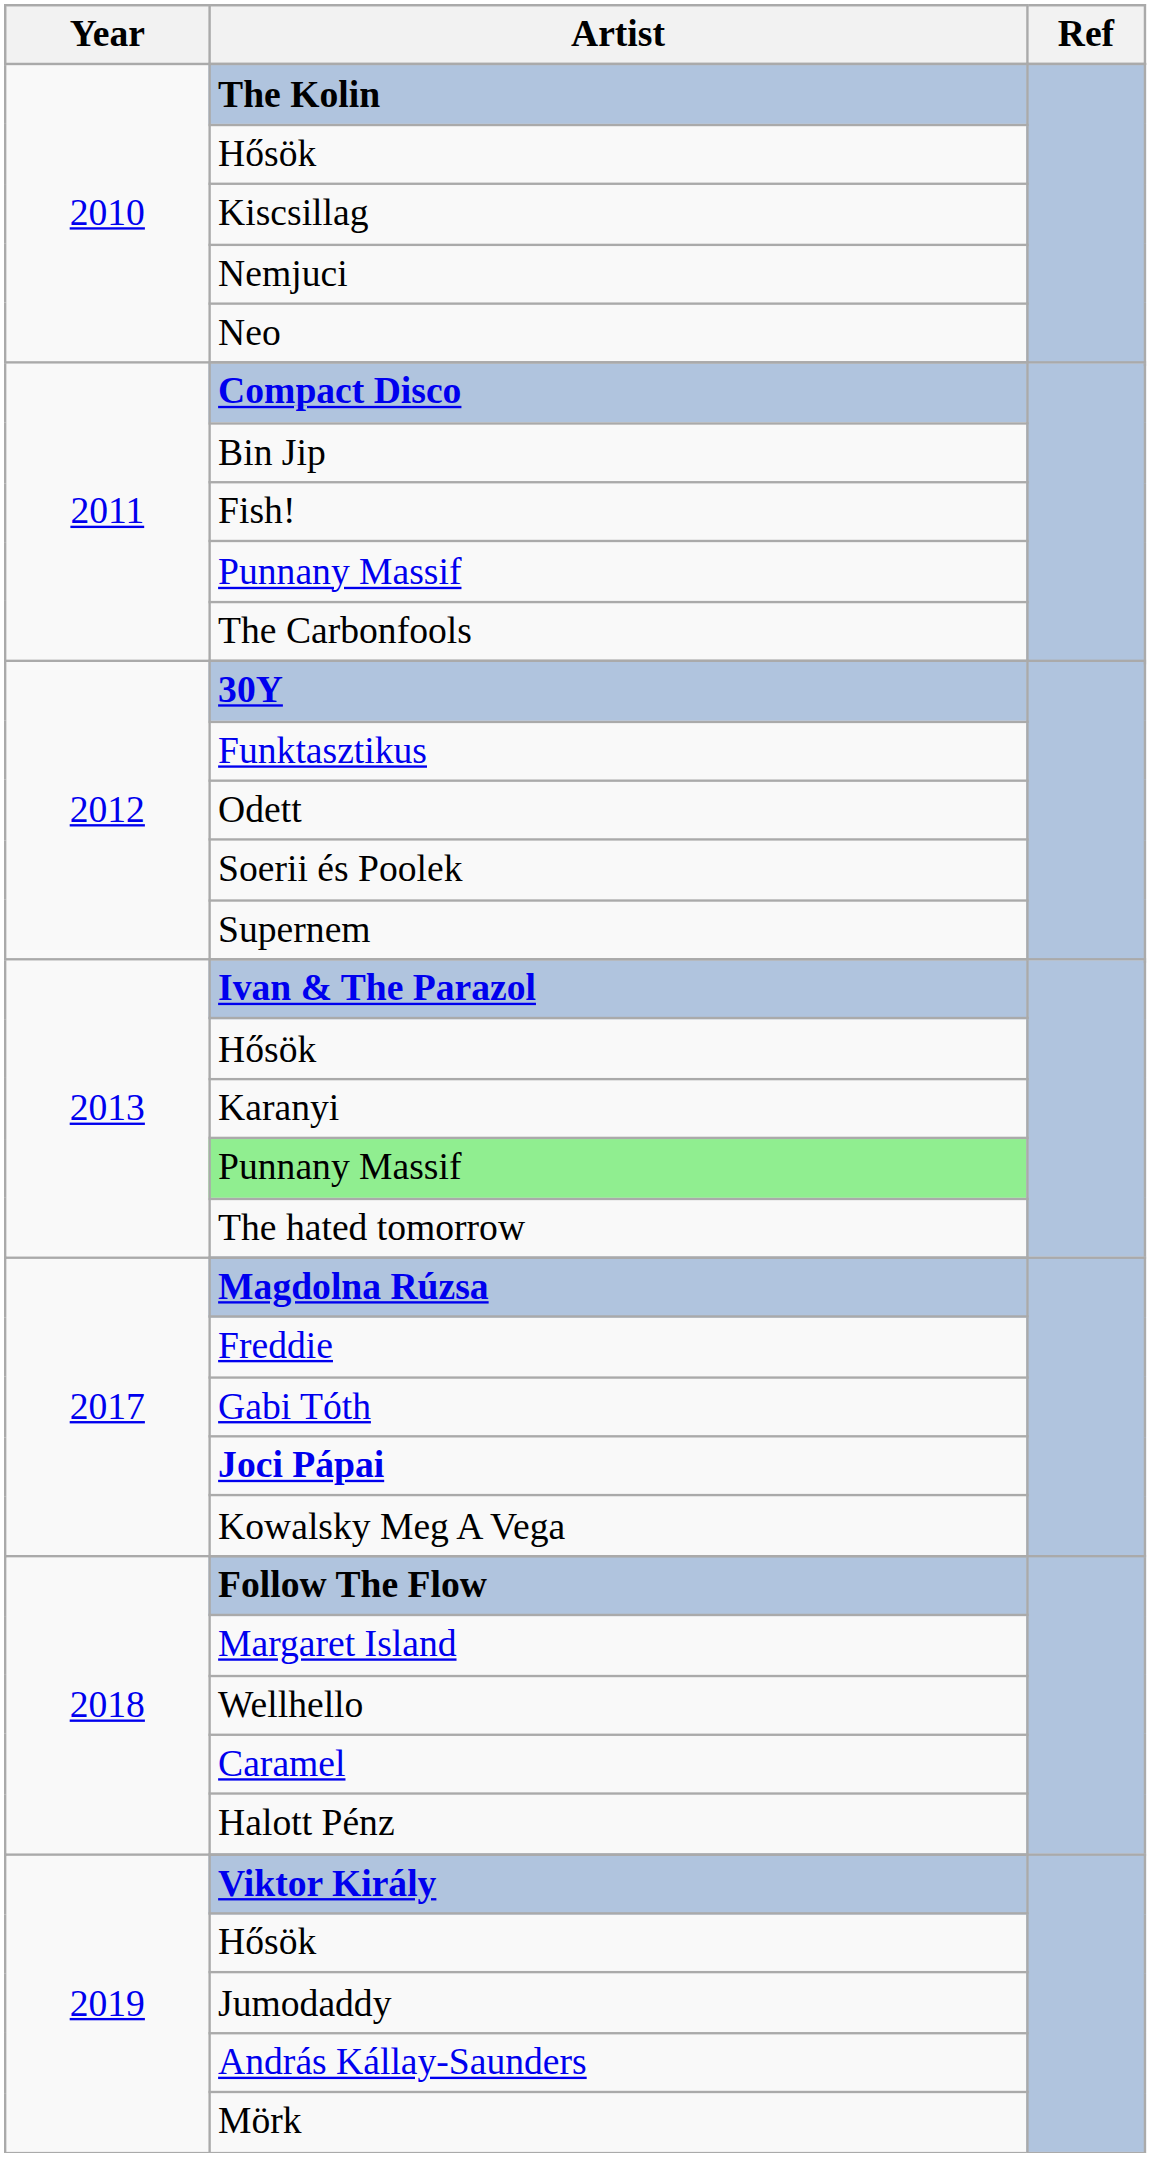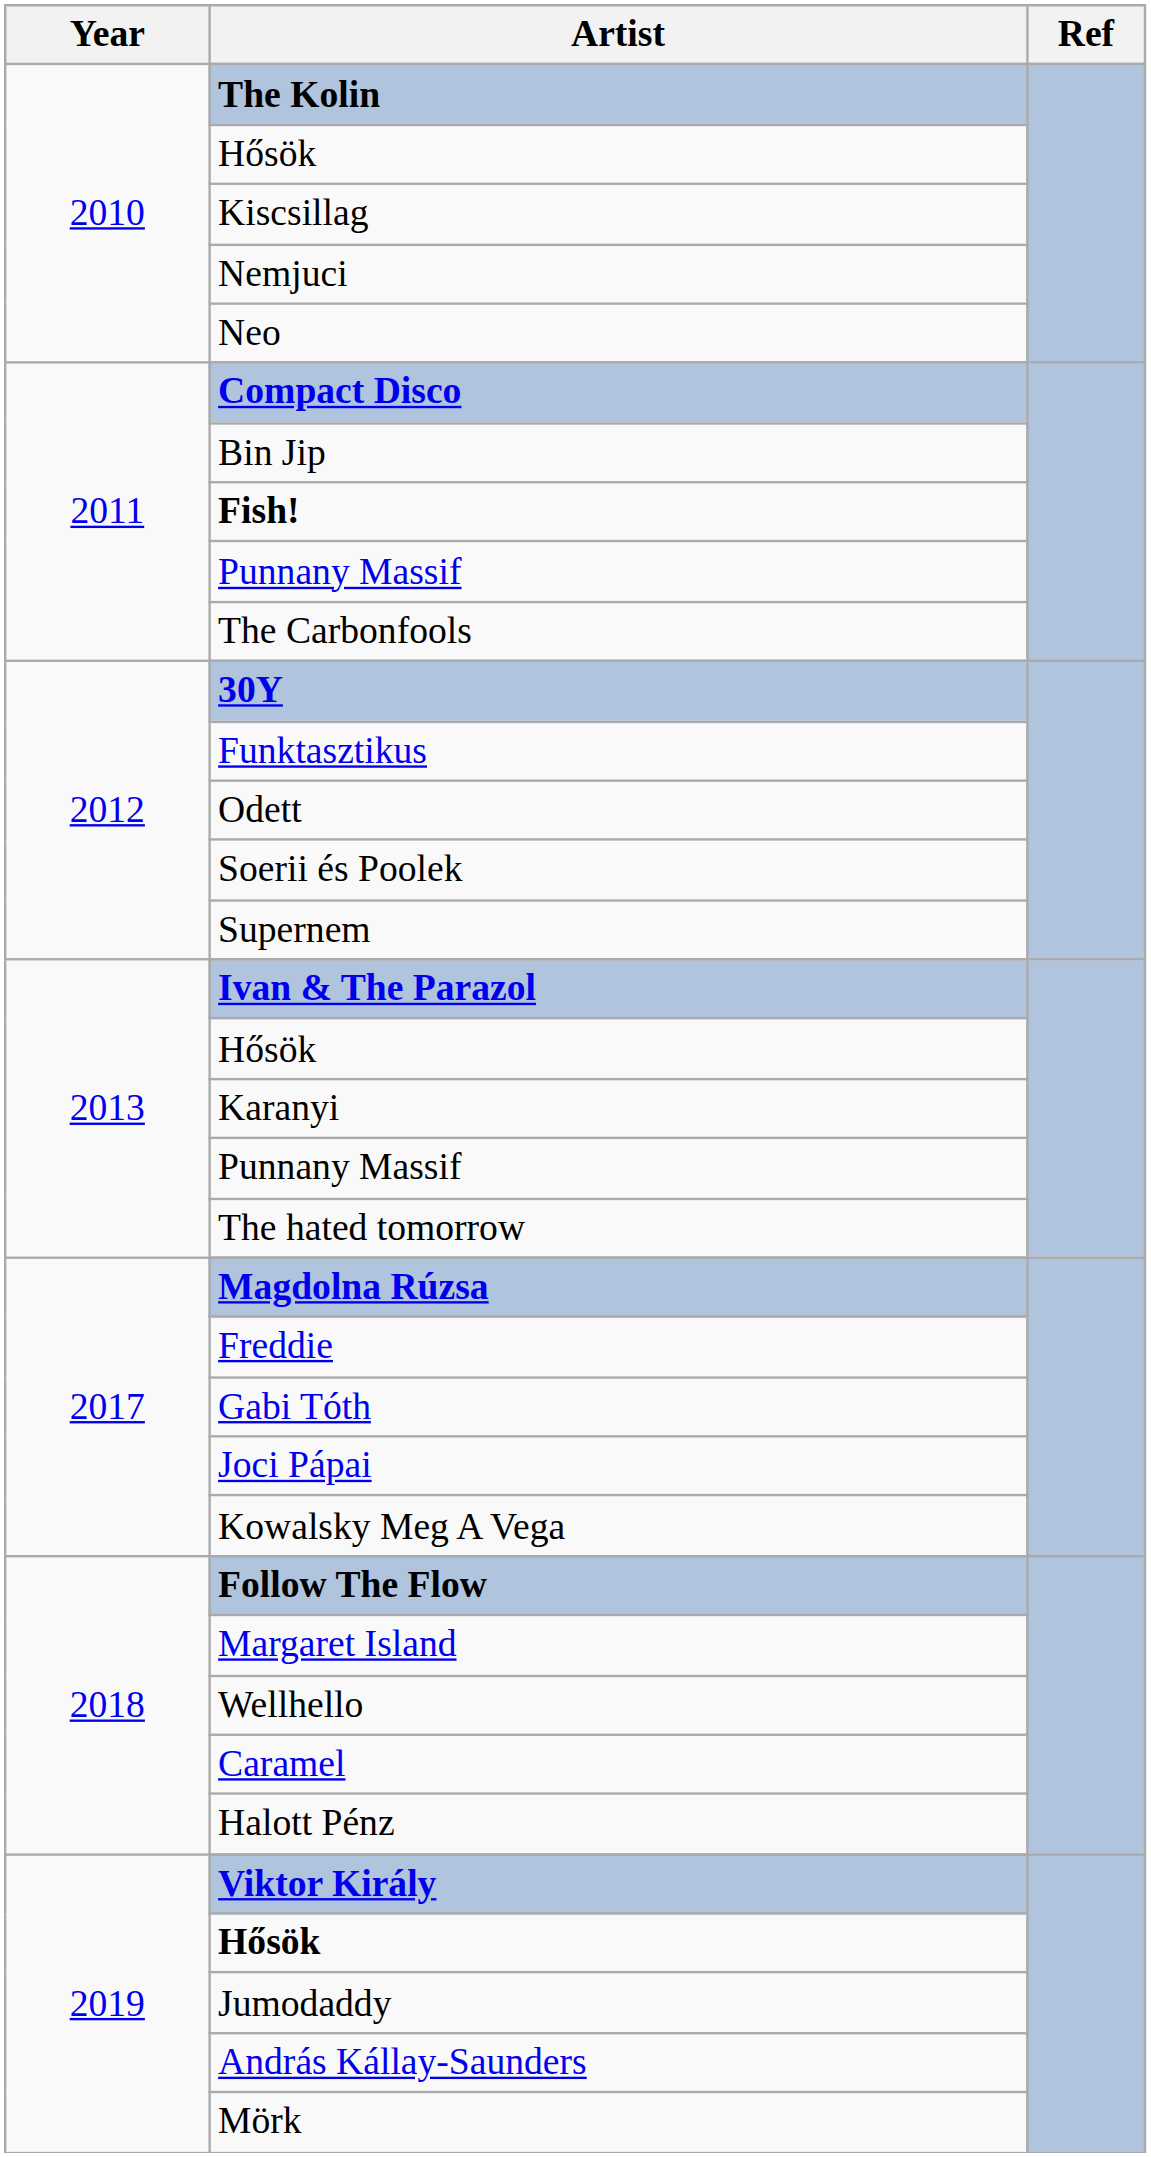(257, 511) normal -> (259, 511) bold
(340, 1167) lightgreen background -> (340, 1167) no background
(301, 1465) bold -> (295, 1465) normal
(267, 1942) normal -> (269, 1942) bold
